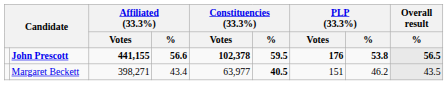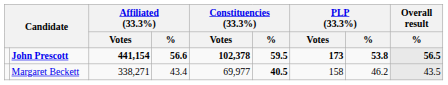(134, 56) 441,155 -> (134, 56) 441,154
(336, 56) 176 -> (336, 56) 173
(134, 72) 398,271 -> (134, 72) 338,271
(237, 72) 63,977 -> (237, 72) 69,977
(336, 72) 151 -> (336, 72) 158
